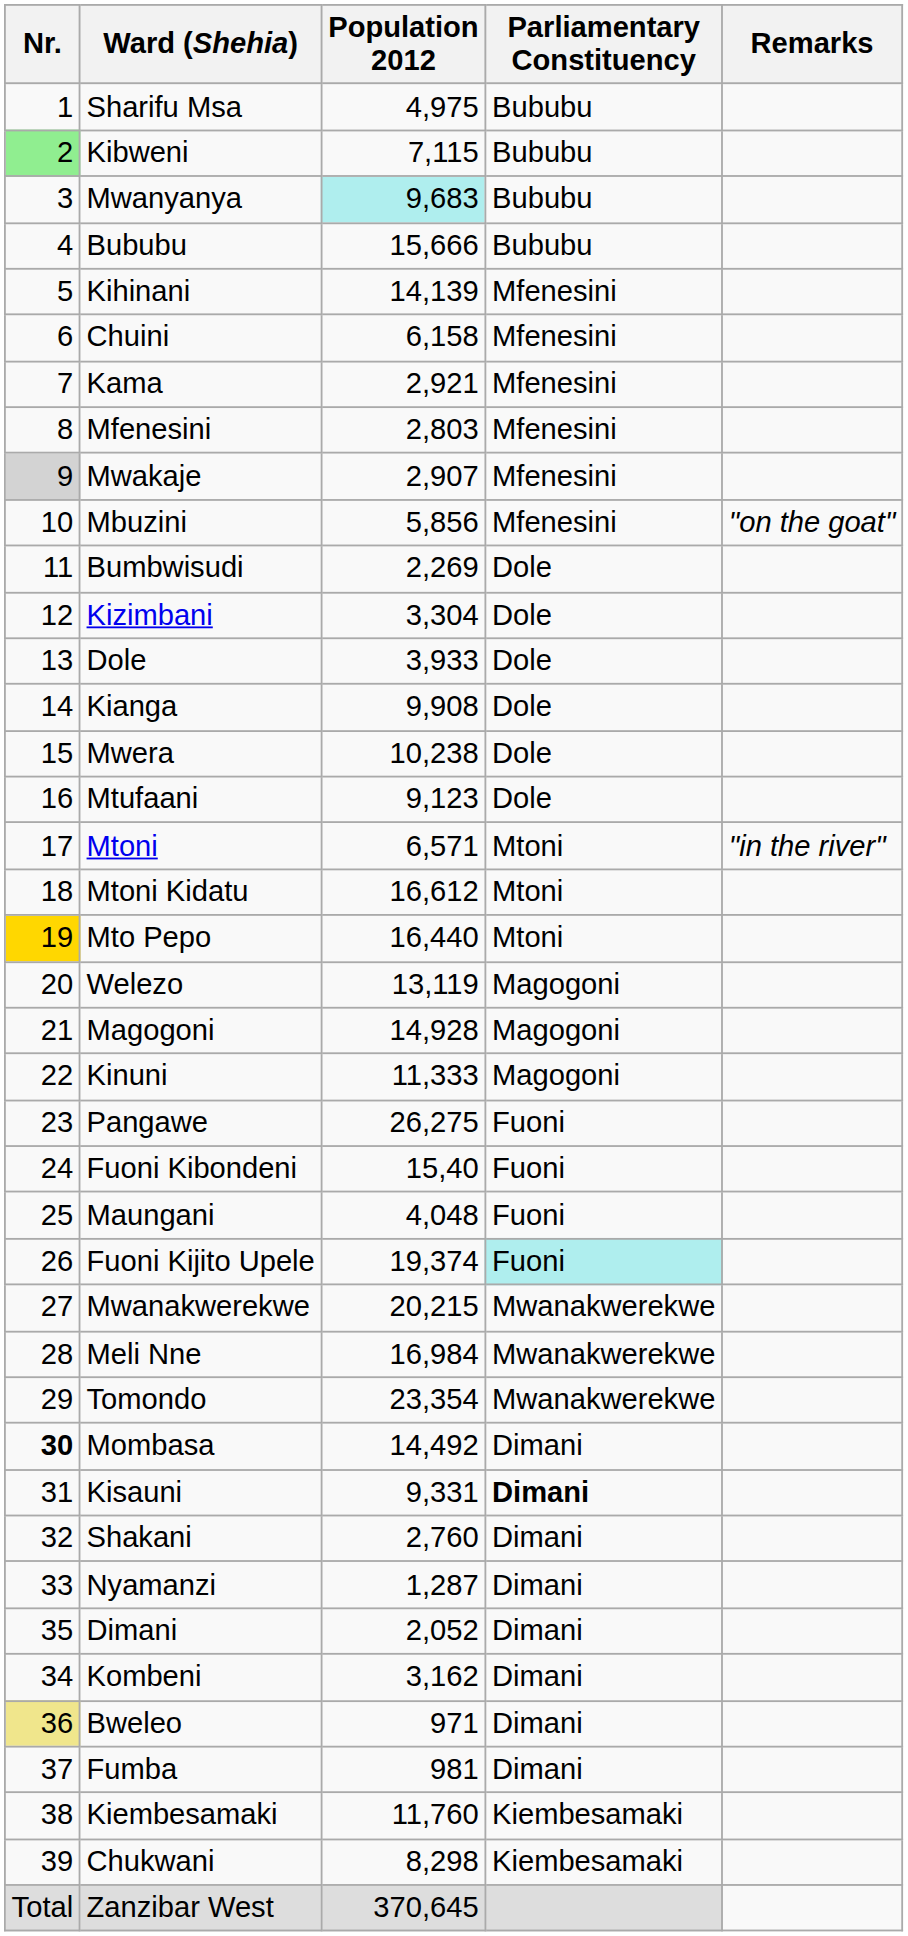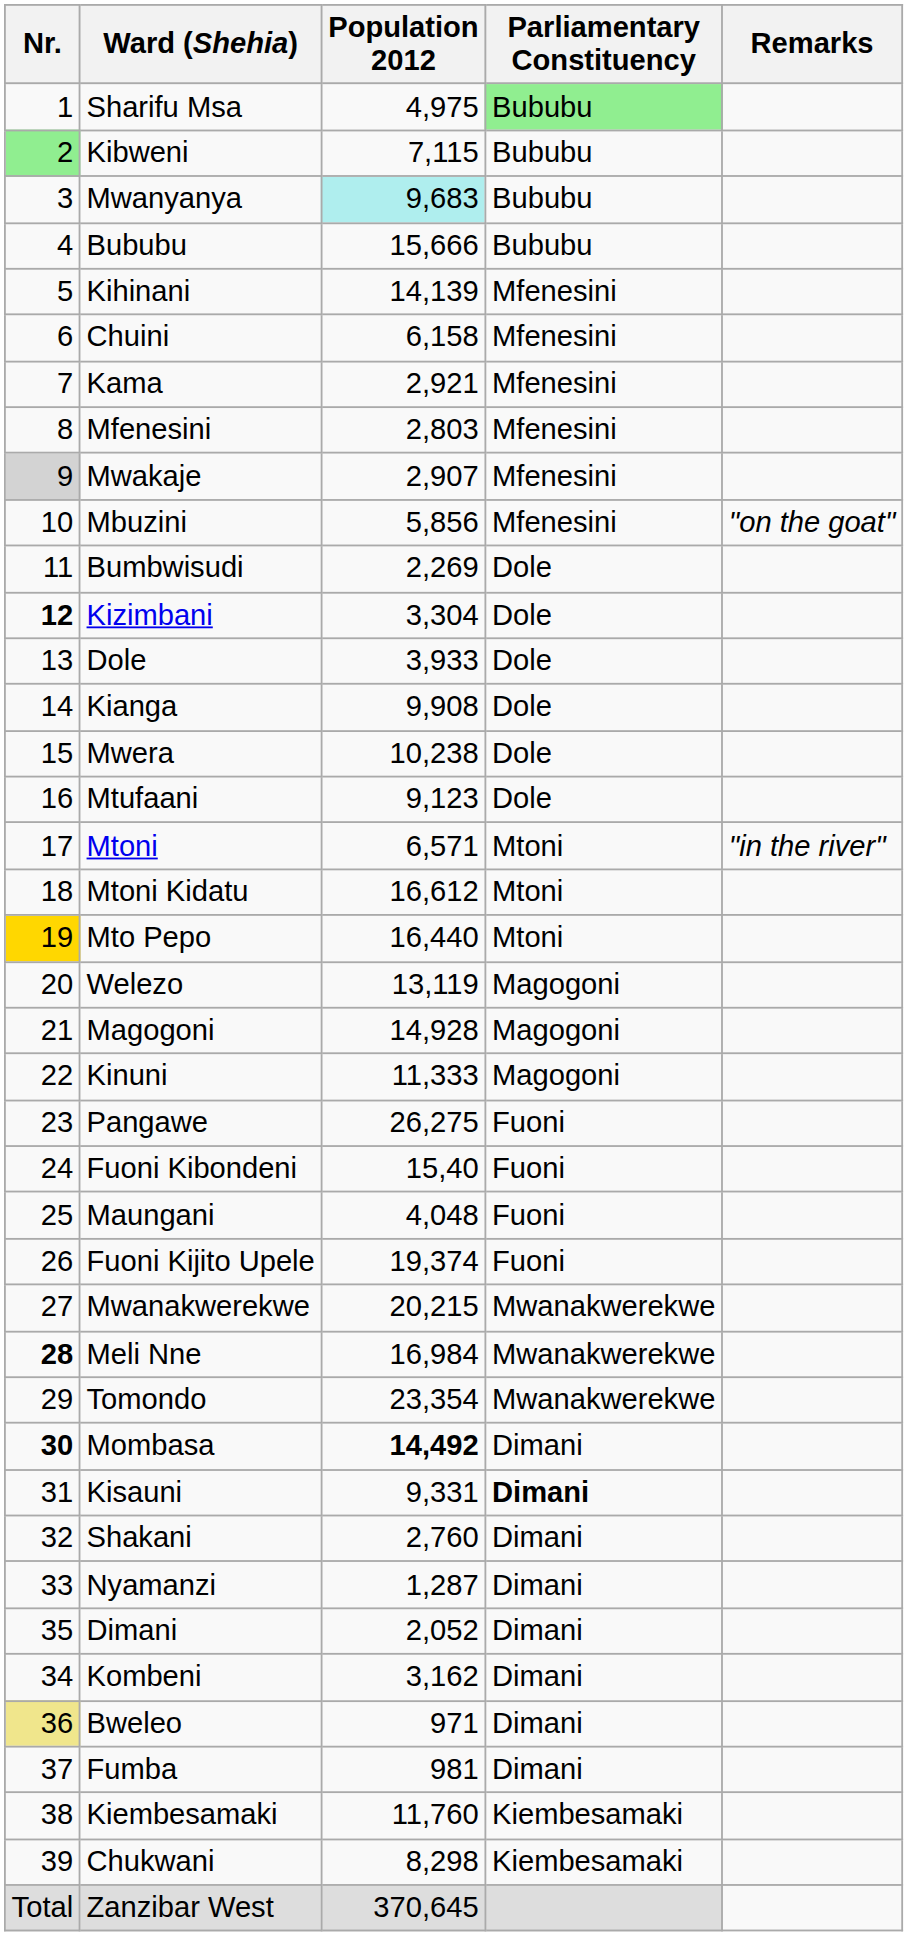(542, 106) no background -> (542, 106) lightgreen background
(57, 614) normal -> (57, 614) bold
(529, 1261) paleturquoise background -> (529, 1261) no background
(57, 1353) normal -> (57, 1353) bold
(434, 1445) normal -> (434, 1445) bold
